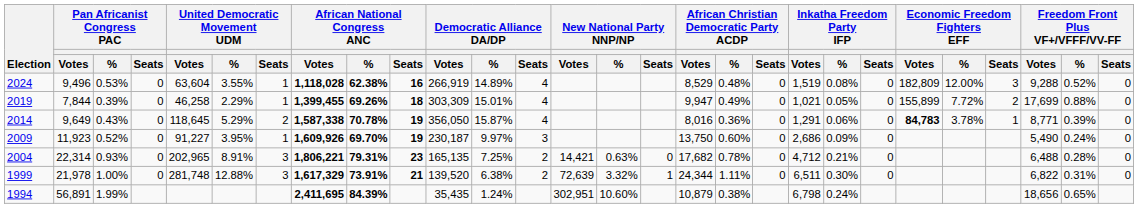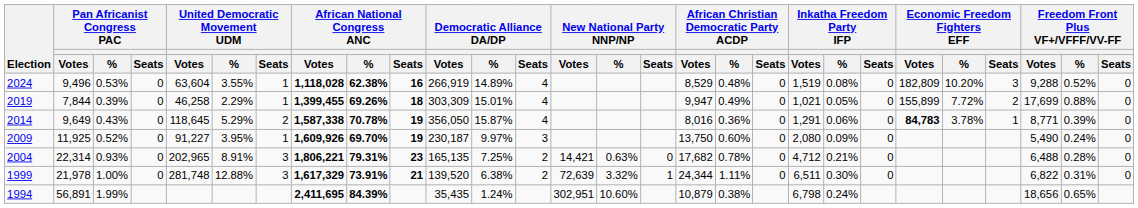(964, 82) 12.00% -> (964, 82) 10.20%
(74, 138) 11,923 -> (74, 138) 11,925
(807, 138) 2,686 -> (807, 138) 2,080
